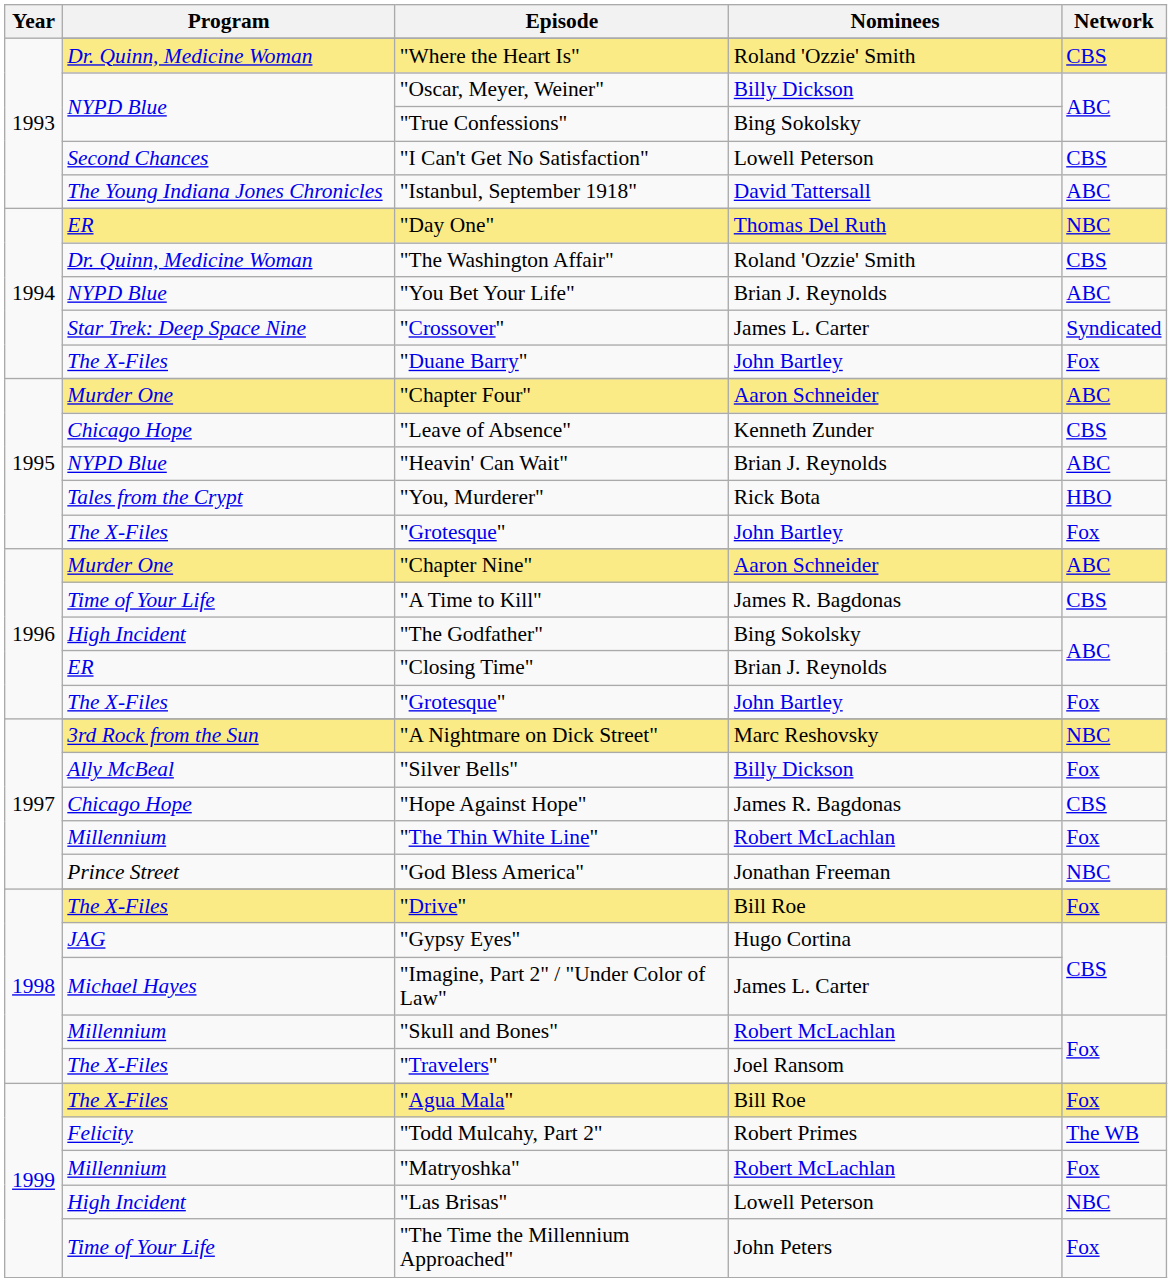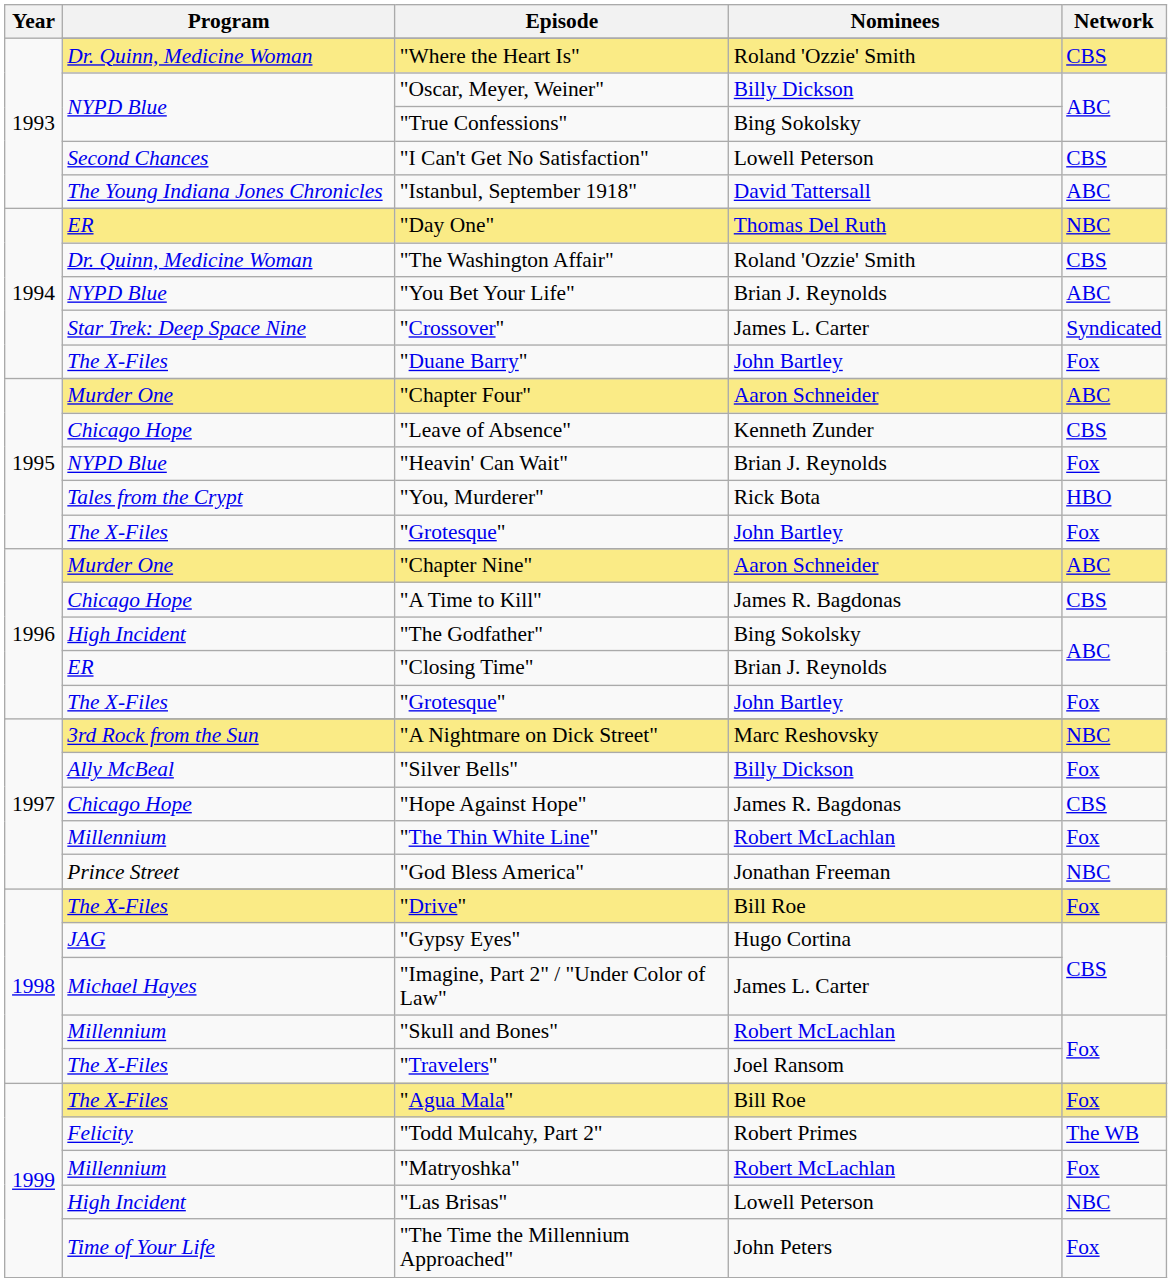(1088, 463) ABC -> (1083, 463) Fox
(141, 599) Time of Your Life -> (130, 599) Chicago Hope
